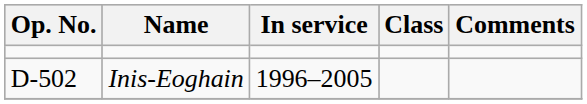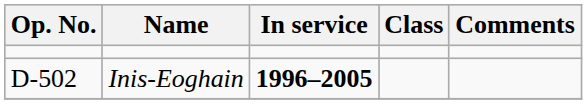(314, 78) normal -> (314, 78) bold
